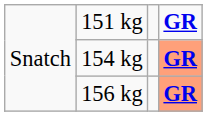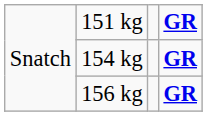(180, 57) lightsalmon background -> (180, 57) no background
(180, 93) lightsalmon background -> (180, 93) no background
